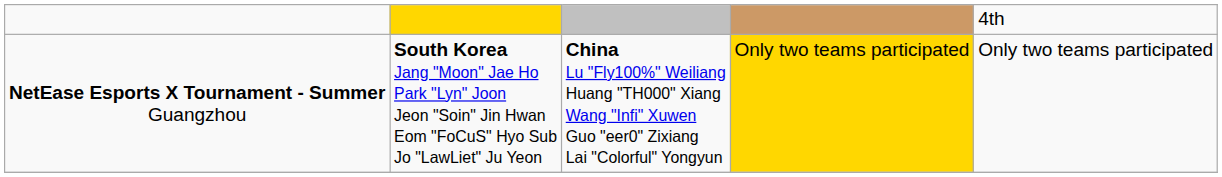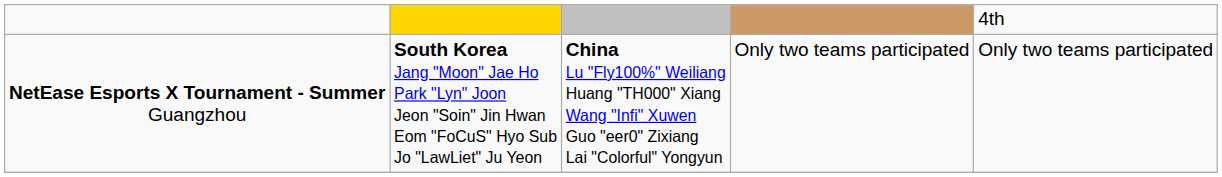(852, 49) gold background -> (852, 49) no background
